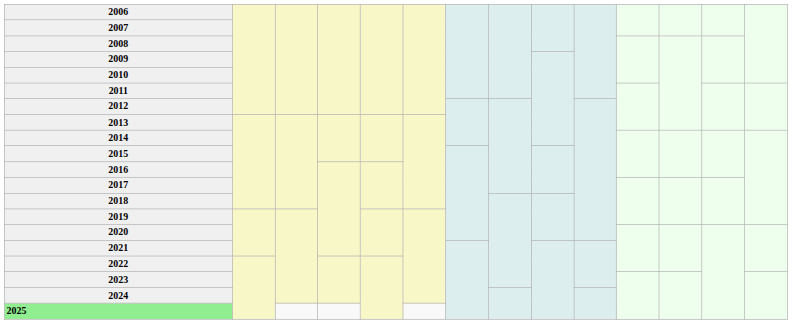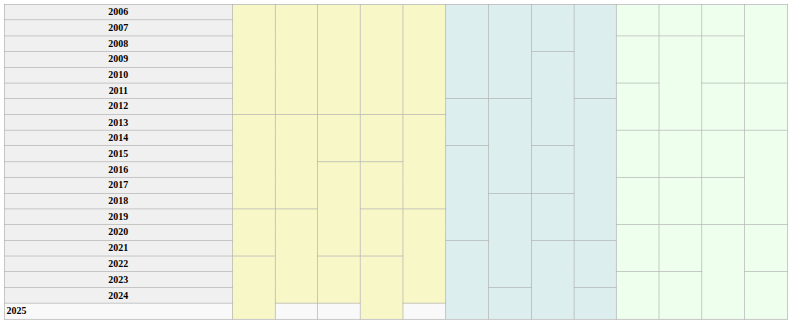(17, 311) lightgreen background -> (17, 311) no background
